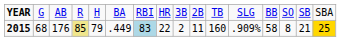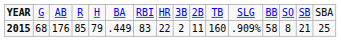(80, 29) khaki background -> (80, 29) no background
(145, 29) lightblue background -> (145, 29) no background
(324, 29) gold background -> (324, 29) no background
